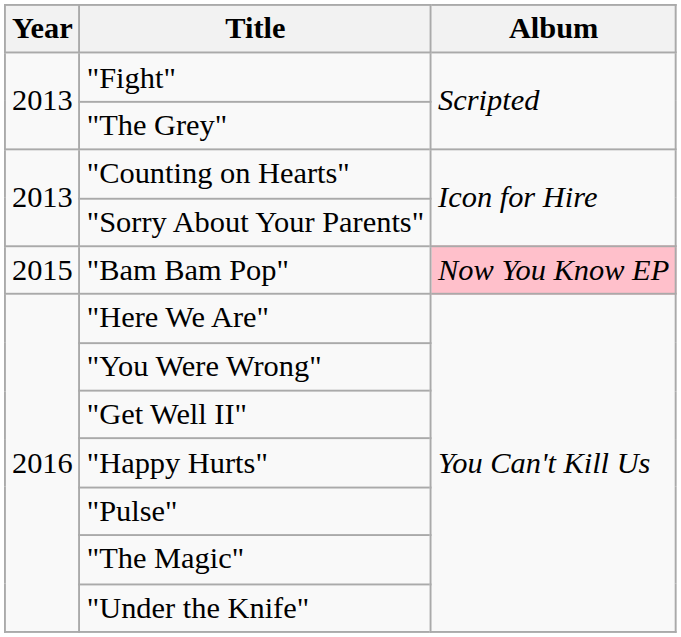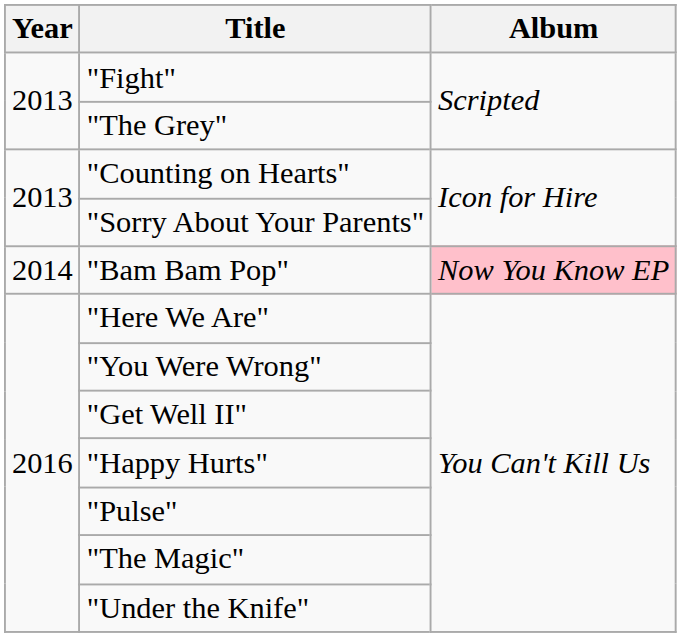(42, 269) 2015 -> (42, 269) 2014
